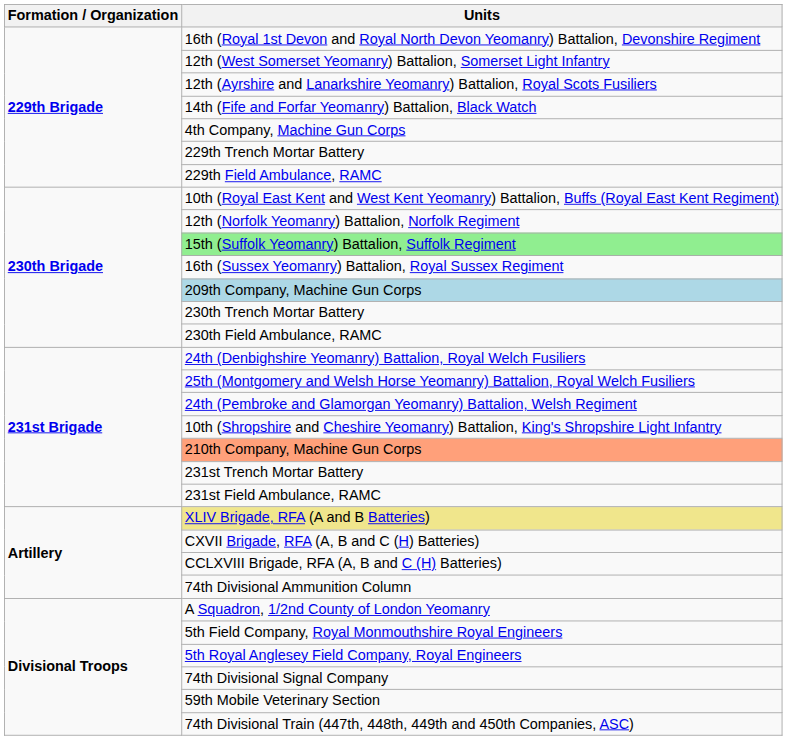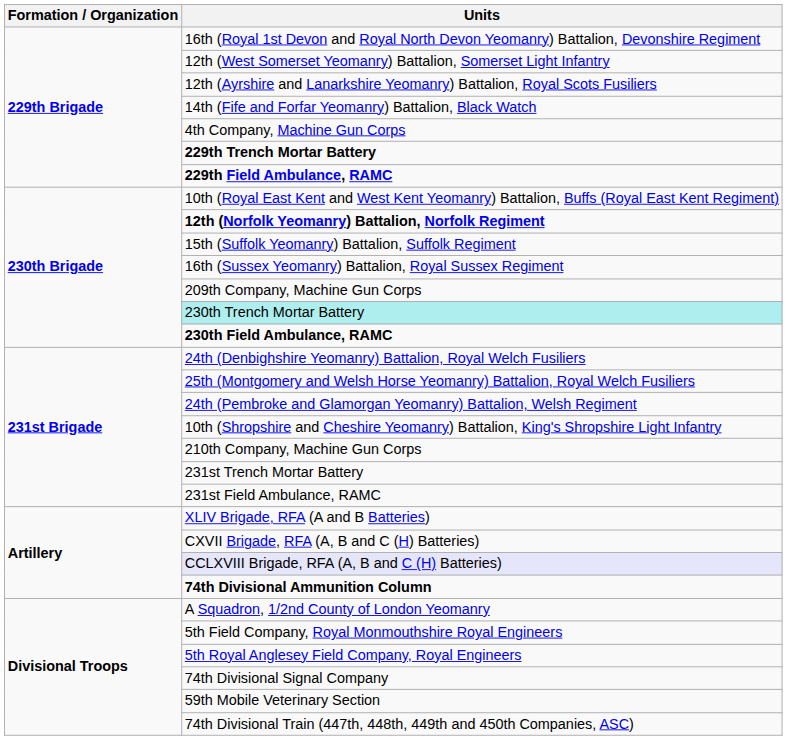(274, 152) normal -> (280, 152) bold
(283, 175) normal -> (289, 175) bold
(352, 221) normal -> (365, 221) bold
(350, 244) lightgreen background -> (350, 244) no background
(303, 289) lightblue background -> (303, 289) no background
(274, 312) no background -> (274, 312) paleturquoise background
(283, 335) normal -> (289, 335) bold
(303, 449) lightsalmon background -> (303, 449) no background
(307, 518) khaki background -> (307, 518) no background
(343, 564) no background -> (343, 564) lavender background
(298, 586) normal -> (308, 586) bold
